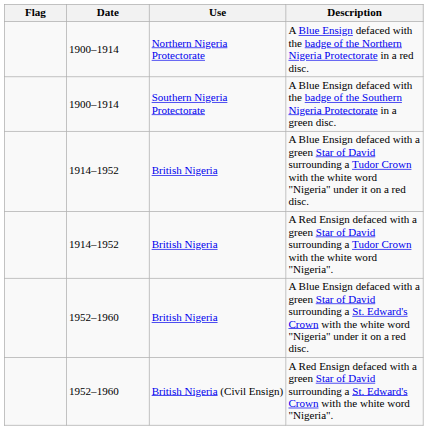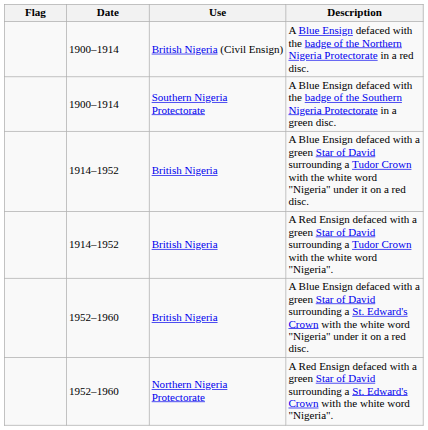(190, 49) Northern Nigeria Protectorate -> (217, 49) British Nigeria (Civil Ensign)
(217, 391) British Nigeria (Civil Ensign) -> (190, 391) Northern Nigeria Protectorate
